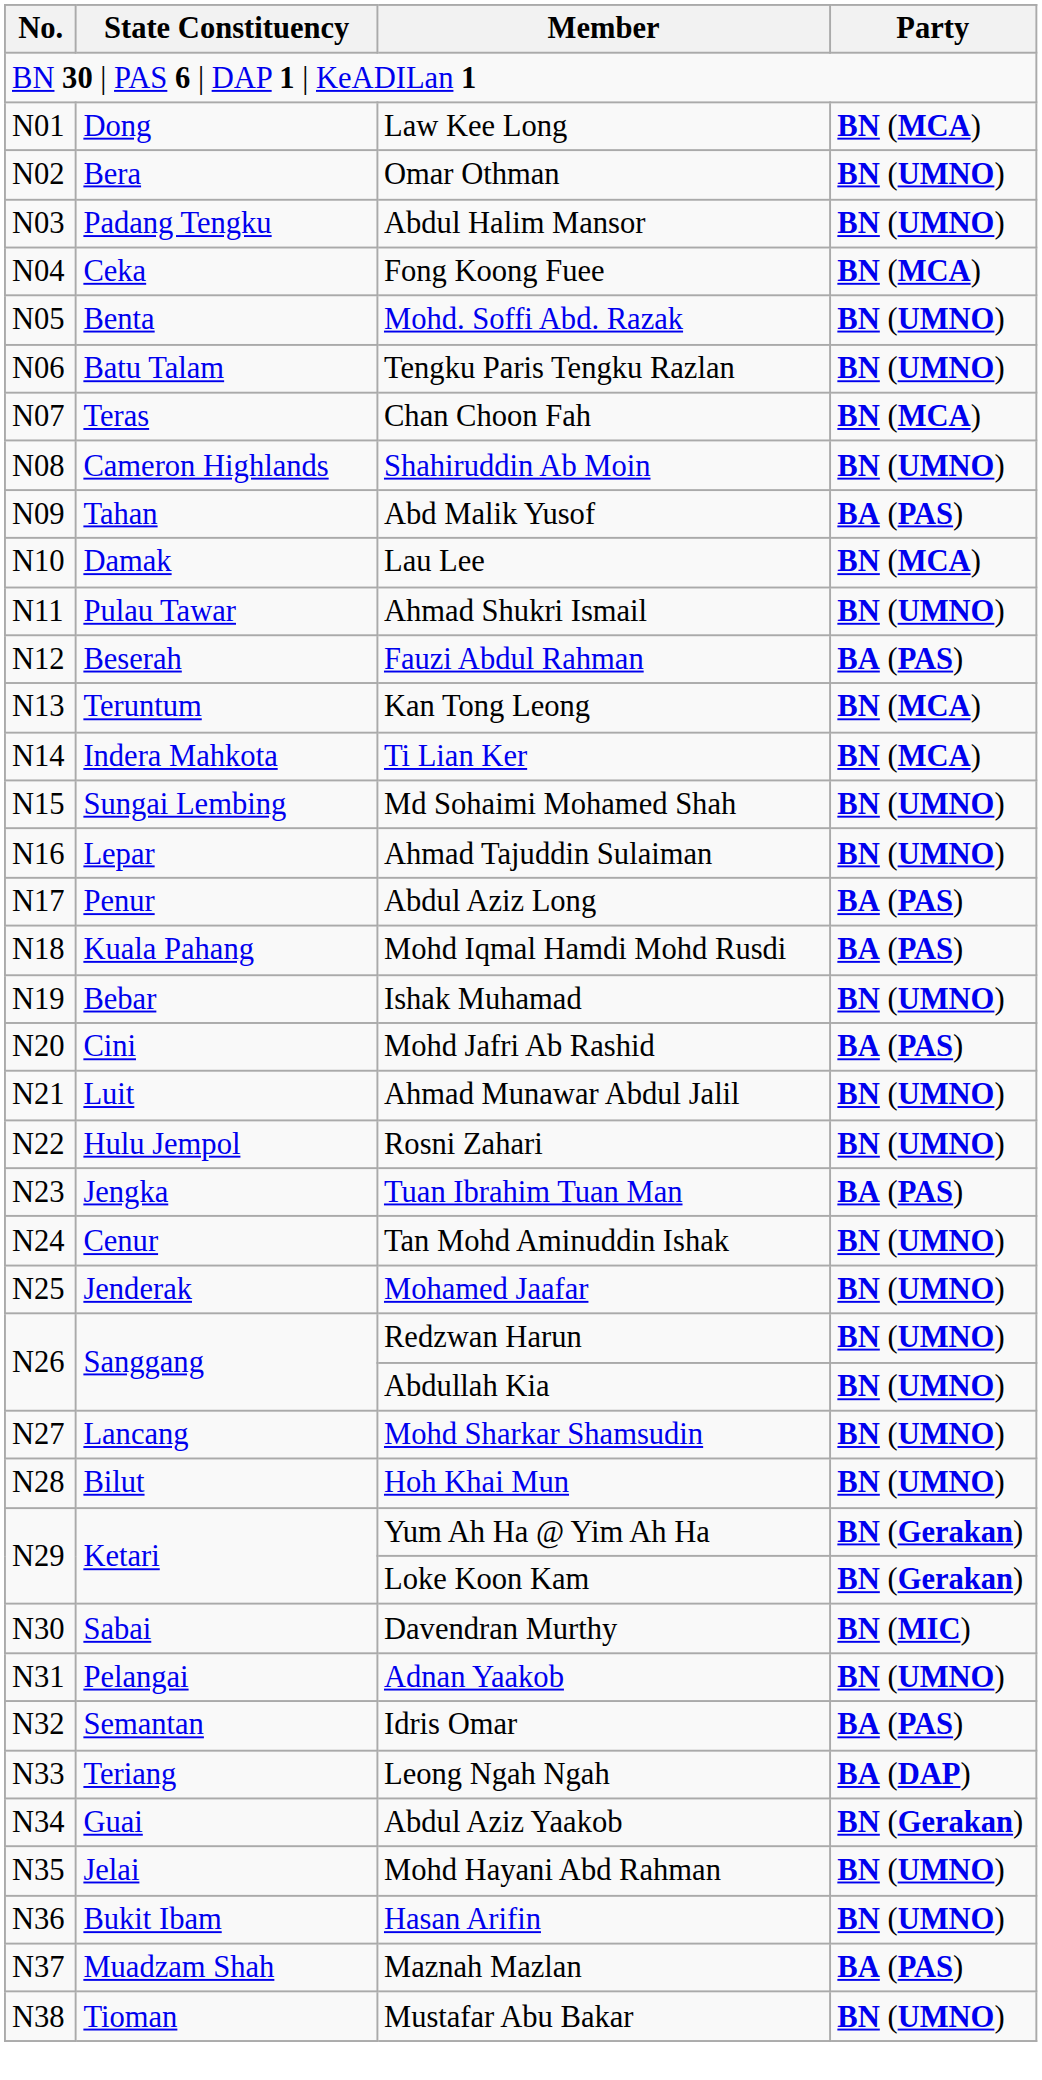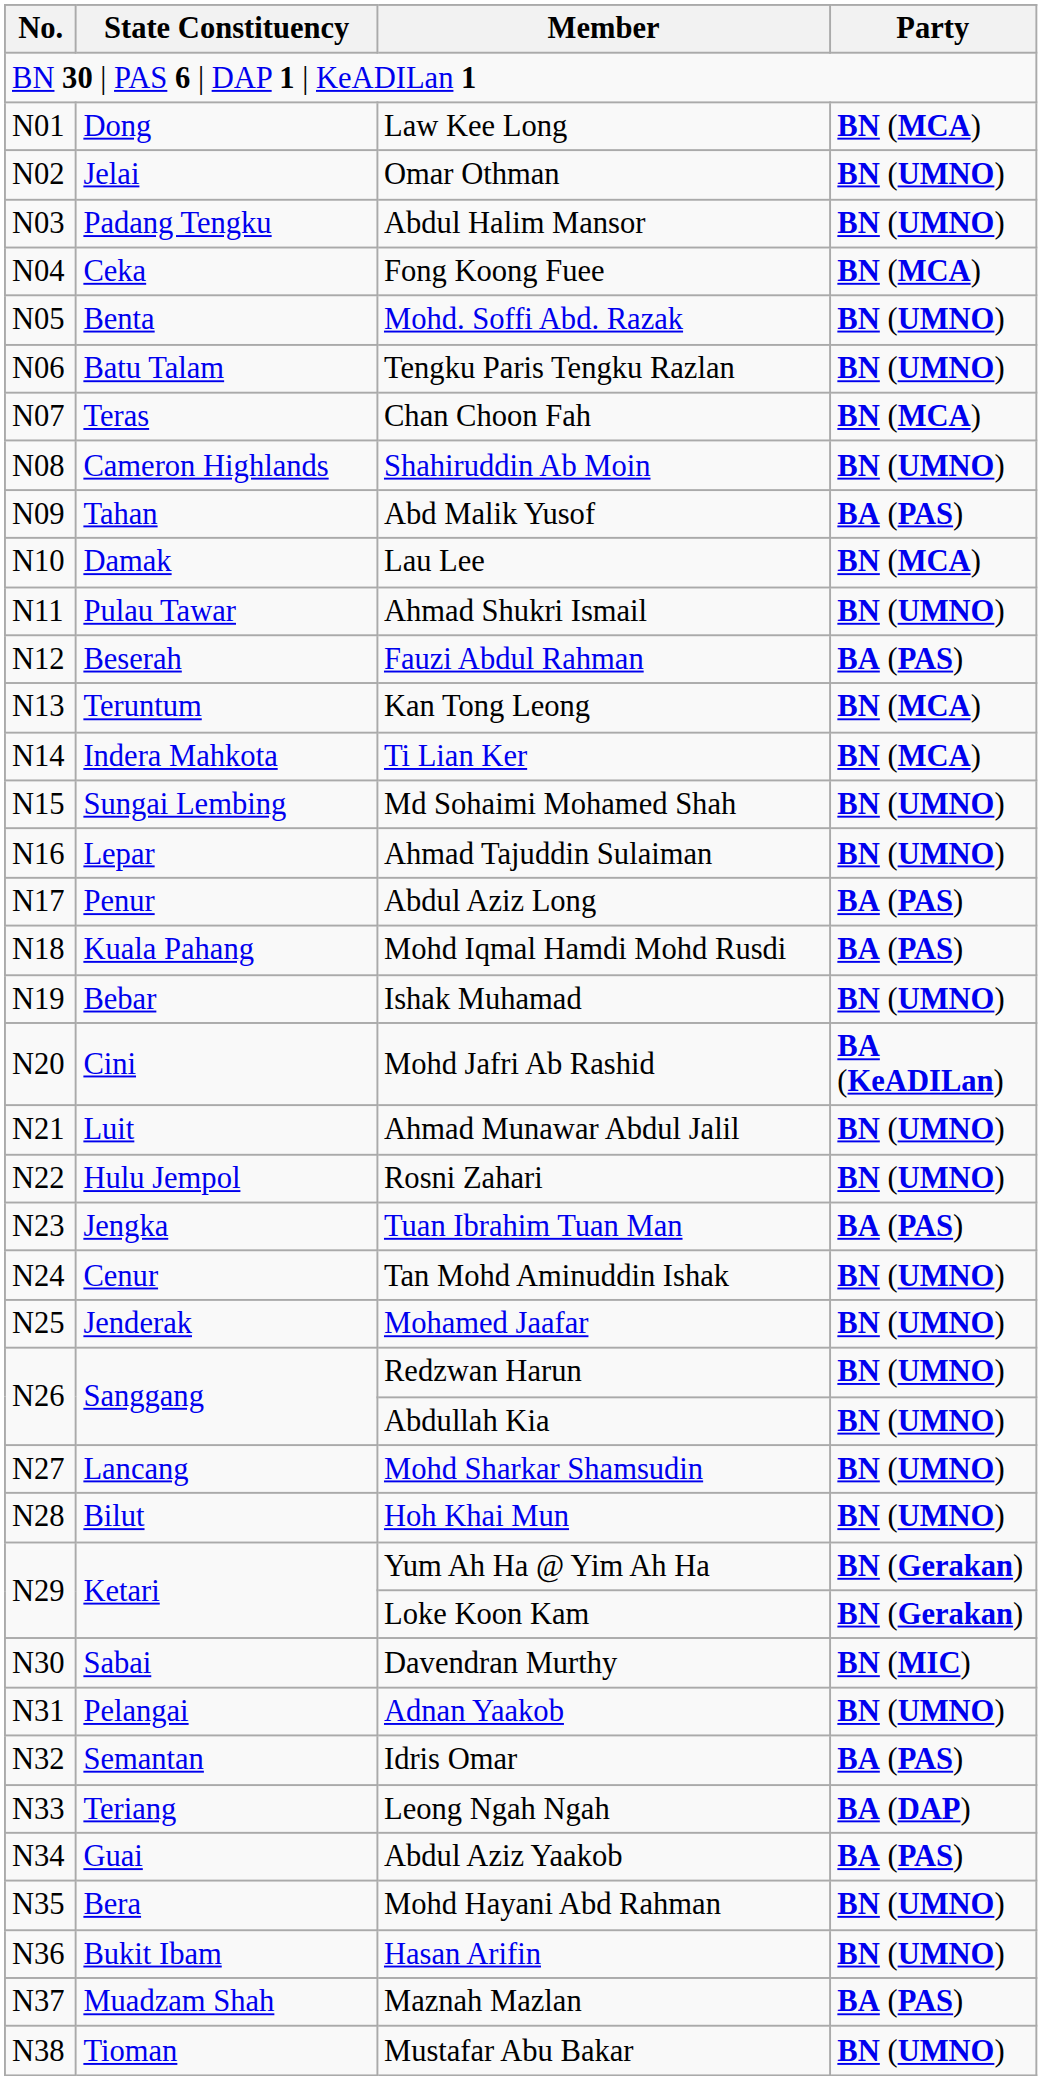(112, 174) Bera -> (111, 174) Jelai
(900, 1046) BA (PAS) -> (921, 1063) BA (KeADILan)
(930, 1821) BN (Gerakan) -> (900, 1856) BA (PAS)
(111, 1870) Jelai -> (112, 1904) Bera
